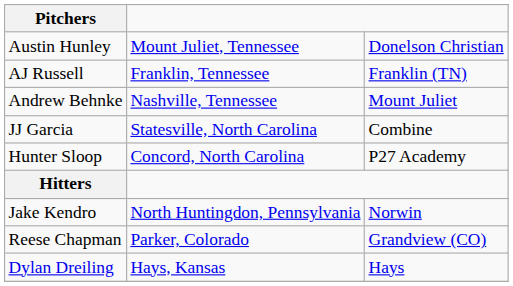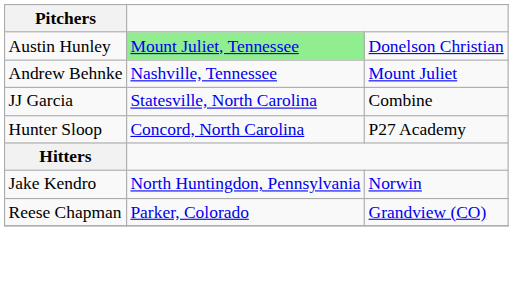(215, 45) no background -> (215, 45) lightgreen background
- row: (46, 73)
- row: (61, 267)
